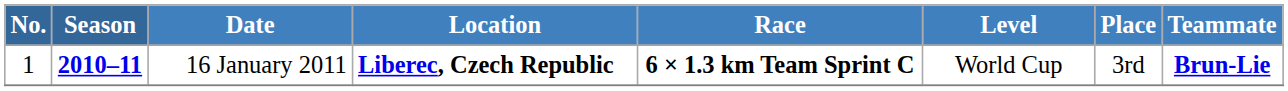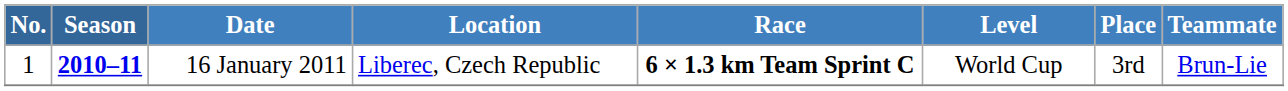(486, 65) bold -> (479, 65) normal
(1222, 65) bold -> (1222, 65) normal
